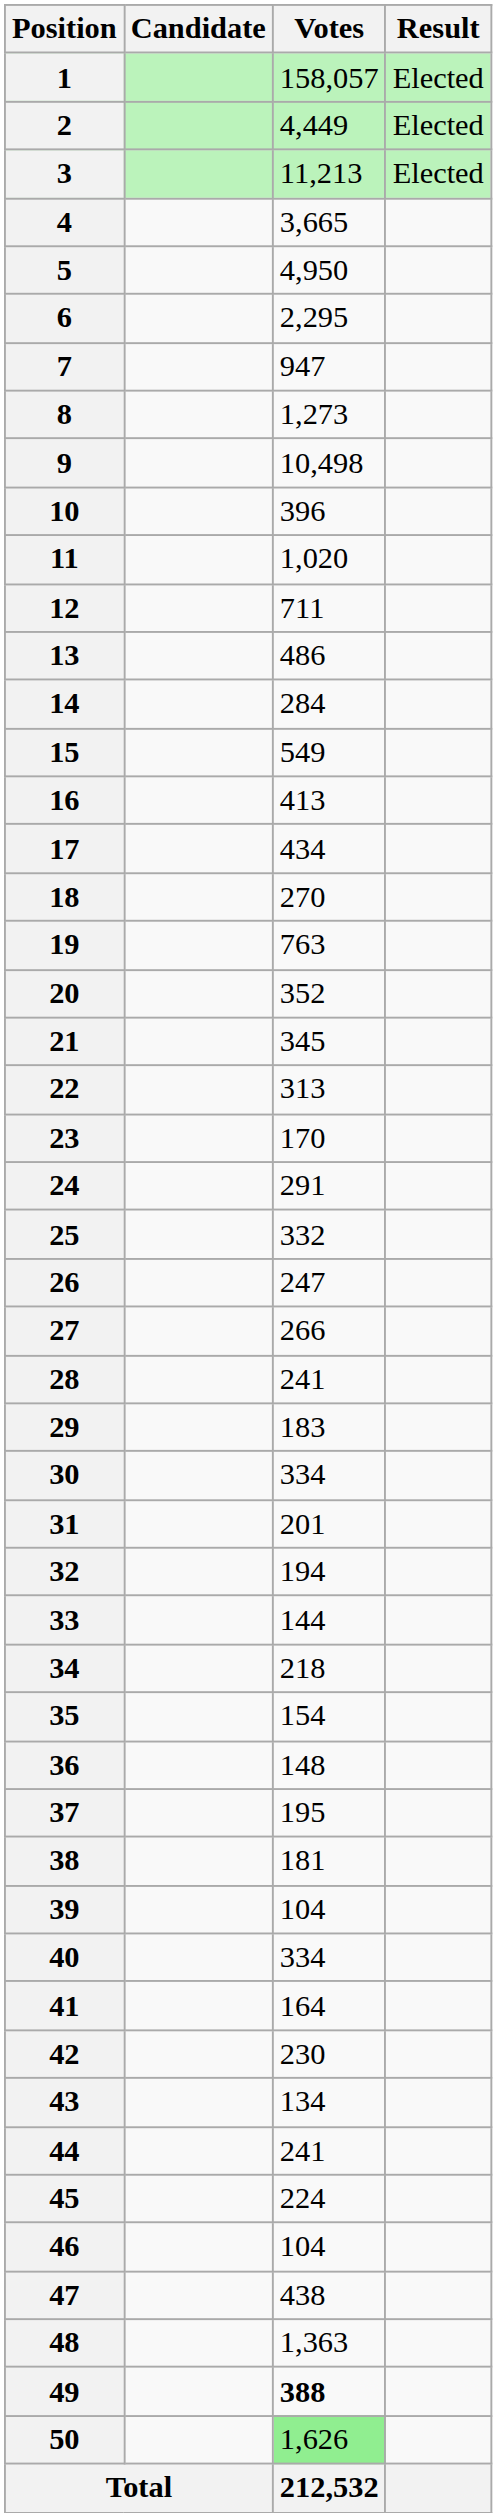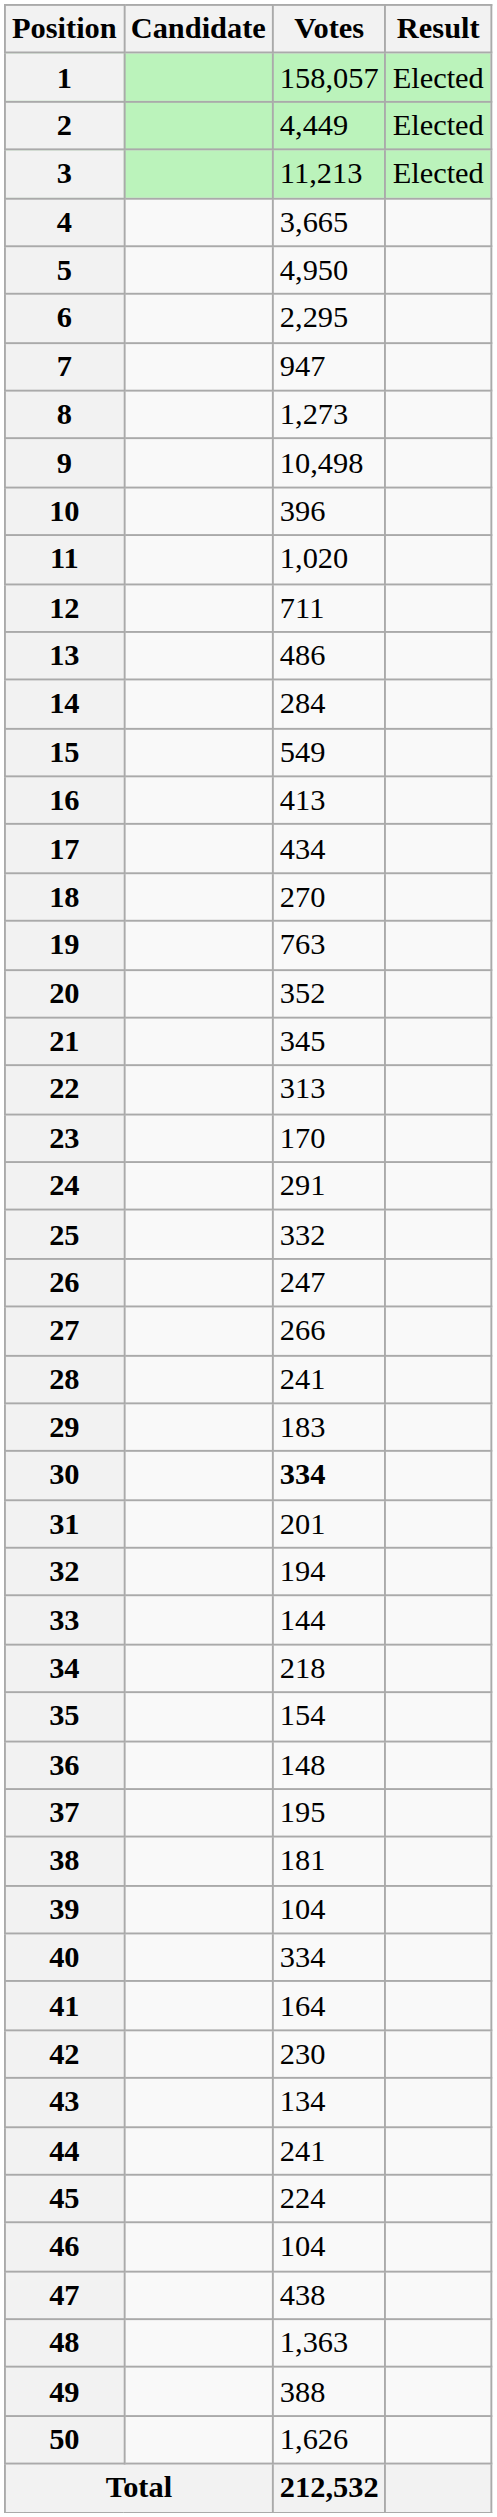(303, 1474) normal -> (303, 1474) bold
(303, 2391) bold -> (303, 2391) normal
(314, 2439) lightgreen background -> (314, 2439) no background
